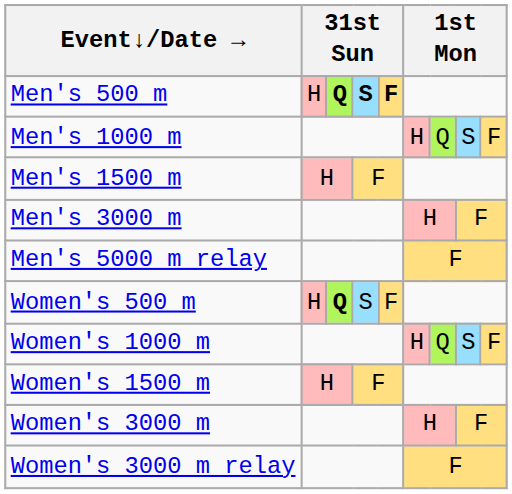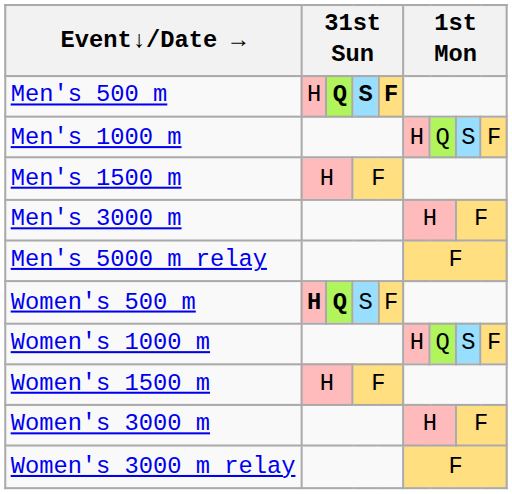(314, 302) normal -> (314, 302) bold
